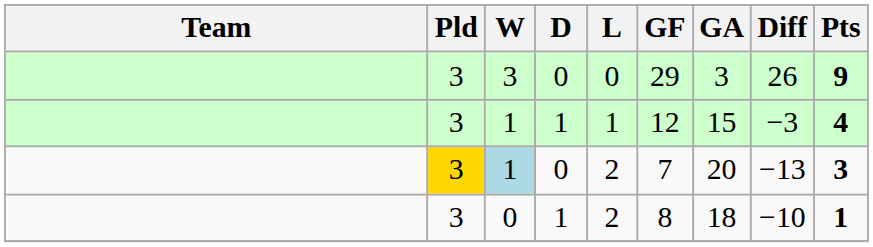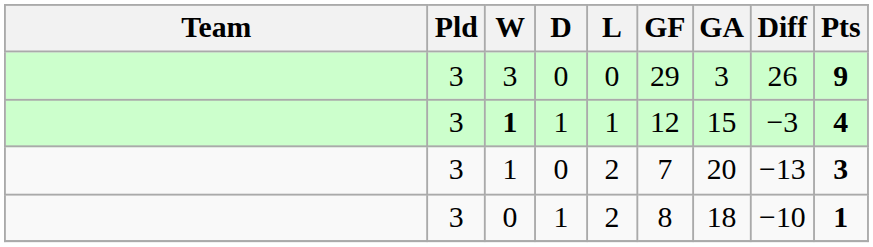(510, 122) normal -> (510, 122) bold
(456, 169) gold background -> (456, 169) no background
(510, 169) lightblue background -> (510, 169) no background
